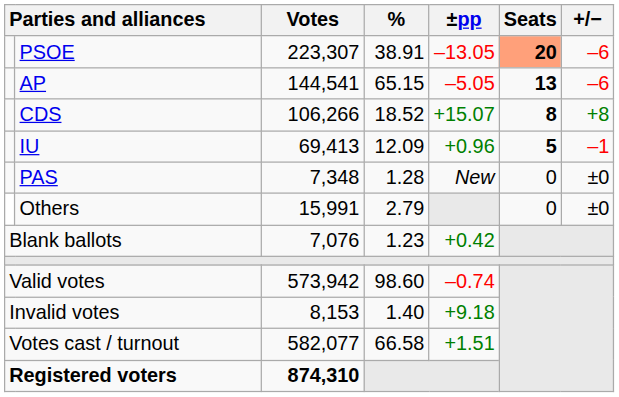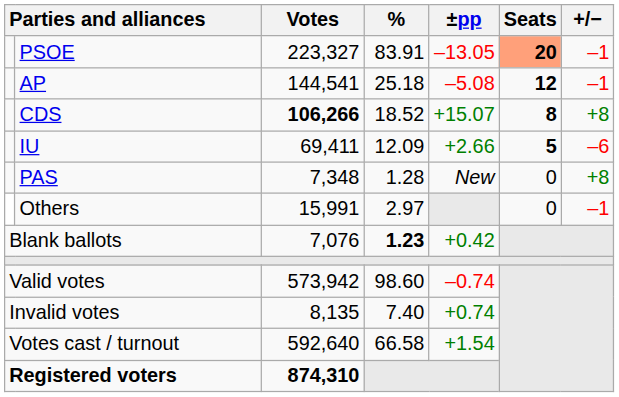(323, 51) 223,307 -> (323, 51) 223,327
(399, 51) 38.91 -> (399, 51) 83.91
(598, 51) –6 -> (598, 51) –1
(399, 83) 65.15 -> (399, 83) 25.18
(470, 83) –5.05 -> (470, 83) –5.08
(546, 83) 13 -> (546, 83) 12
(598, 83) –6 -> (598, 83) –1
(323, 114) normal -> (323, 114) bold
(329, 146) 69,413 -> (330, 146) 69,411
(470, 146) +0.96 -> (470, 146) +2.66
(598, 146) –1 -> (598, 146) –6
(598, 177) ±0 -> (598, 177) +8
(405, 209) 2.79 -> (405, 209) 2.97
(598, 209) ±0 -> (598, 209) –1
(405, 240) normal -> (405, 240) bold
(335, 312) 8,153 -> (335, 312) 8,135
(405, 312) 1.40 -> (405, 312) 7.40
(470, 312) +9.18 -> (470, 312) +0.74
(323, 344) 582,077 -> (323, 344) 592,640
(470, 344) +1.51 -> (470, 344) +1.54
